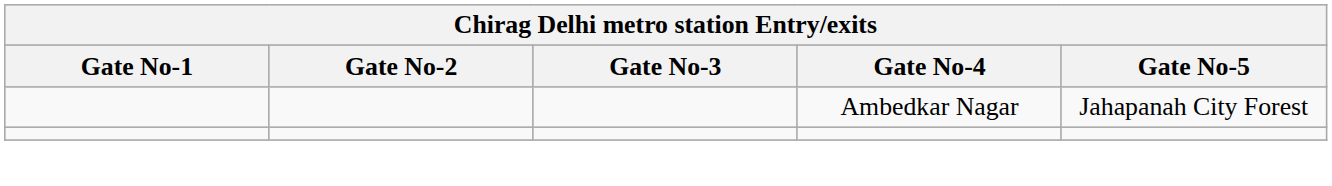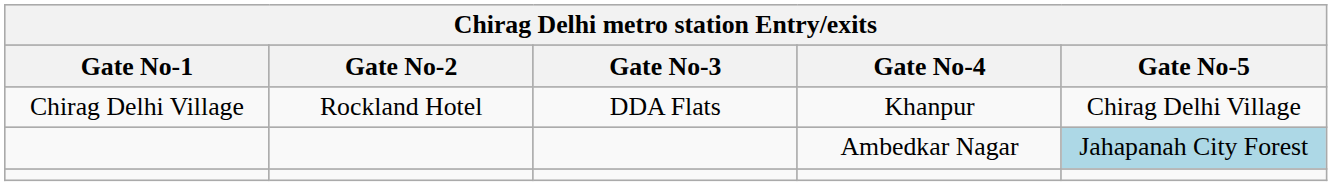+ row: (930, 106)
(1194, 106) no background -> (1194, 147) lightblue background
